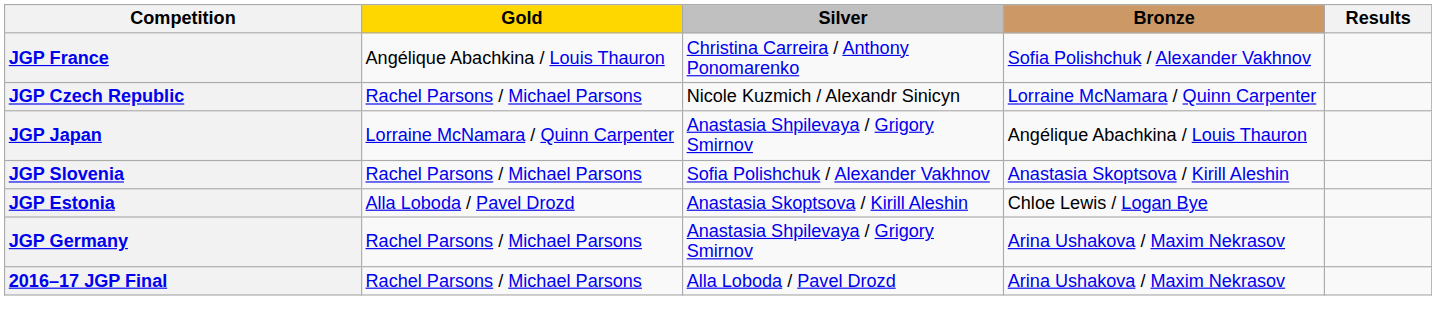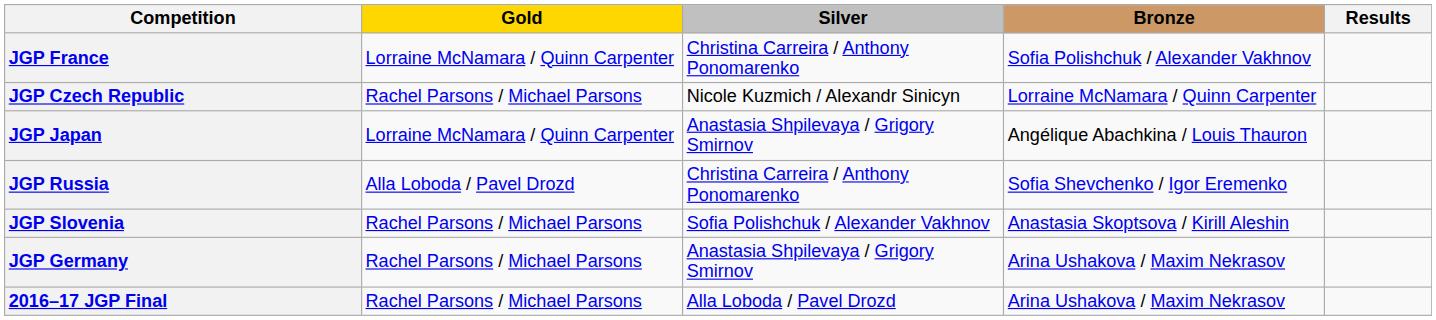(515, 57) Angélique Abachkina / Louis Thauron -> (520, 57) Lorraine McNamara / Quinn Carpenter
+ row: (59, 184)
- row: (62, 202)
